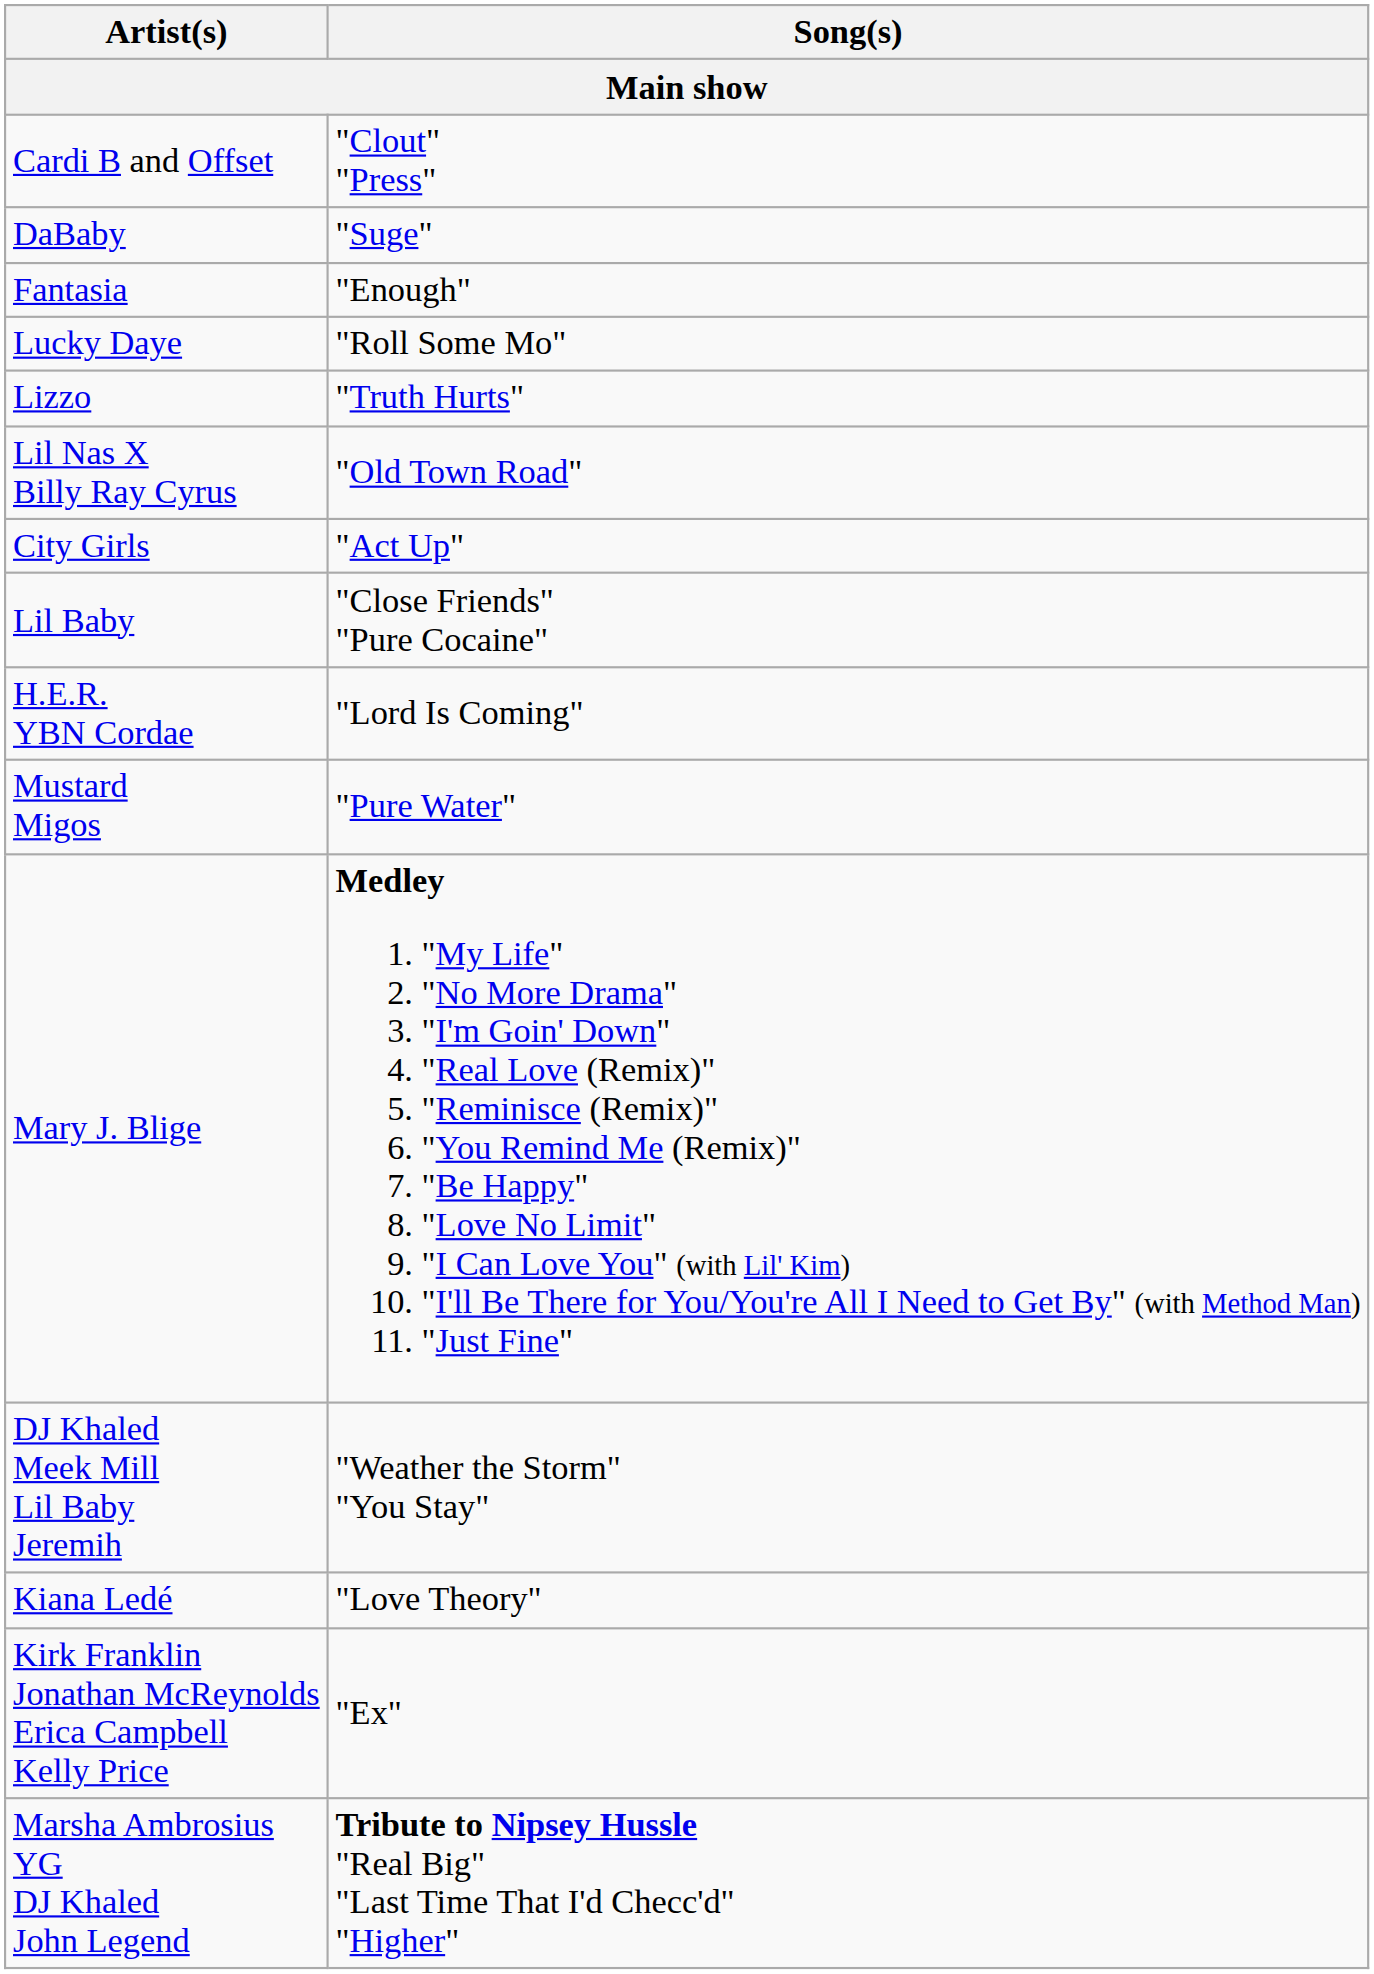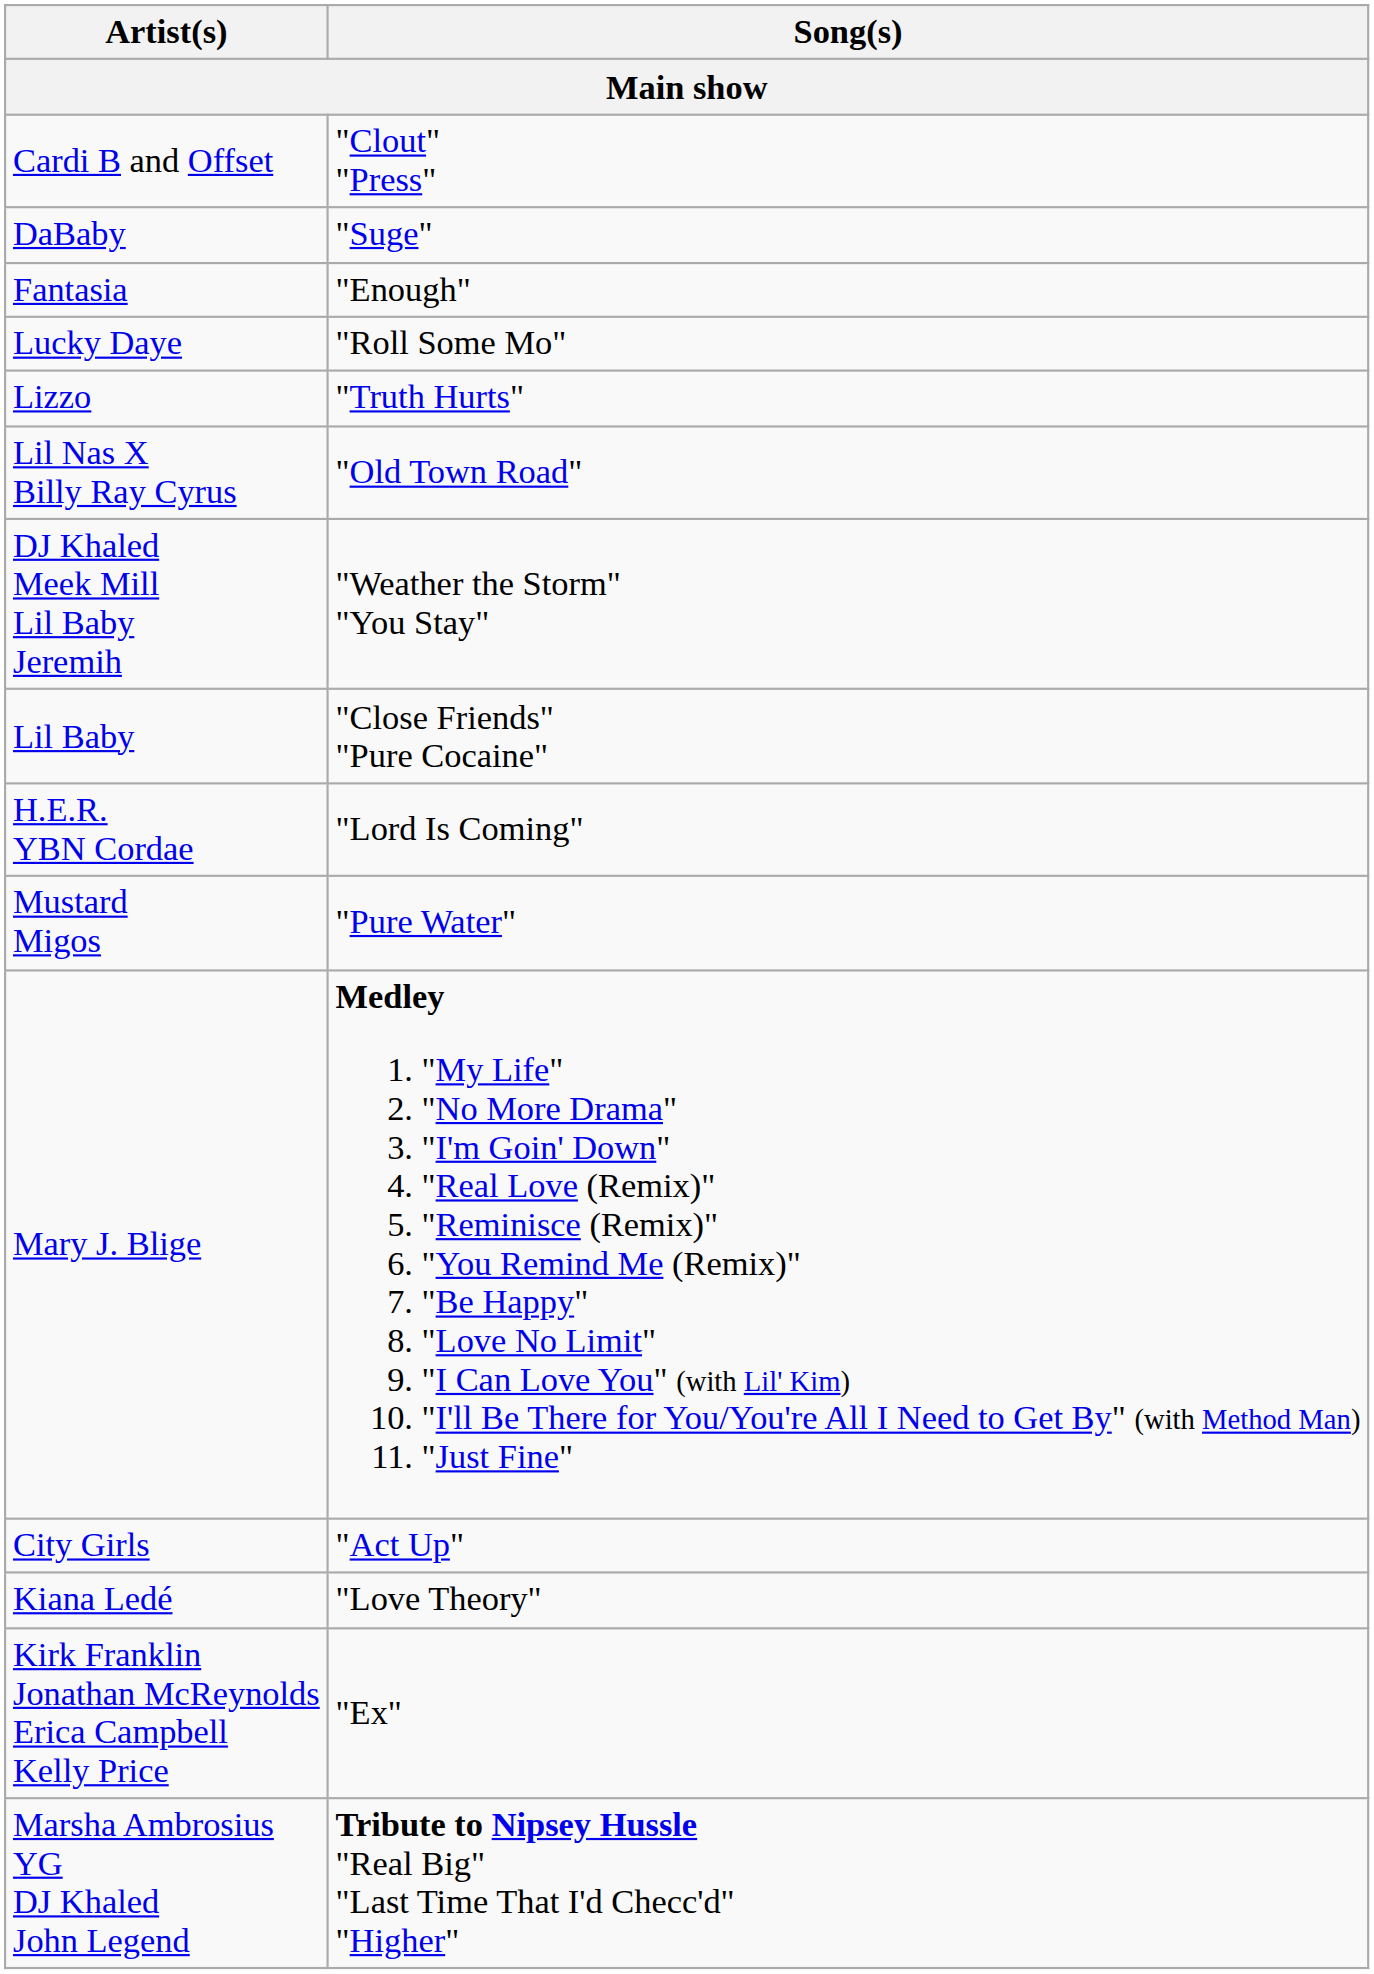rows swapped: (81, 545) <-> (86, 1487)
